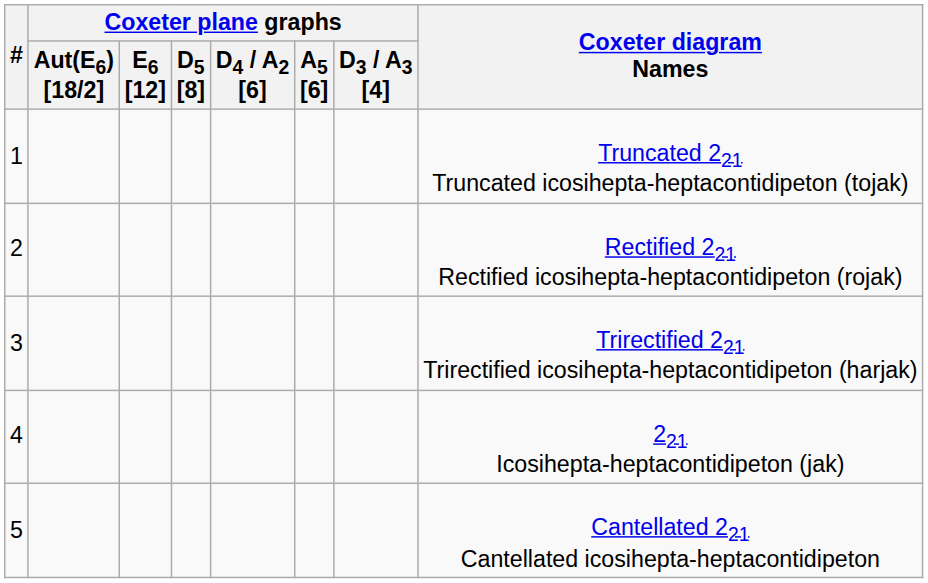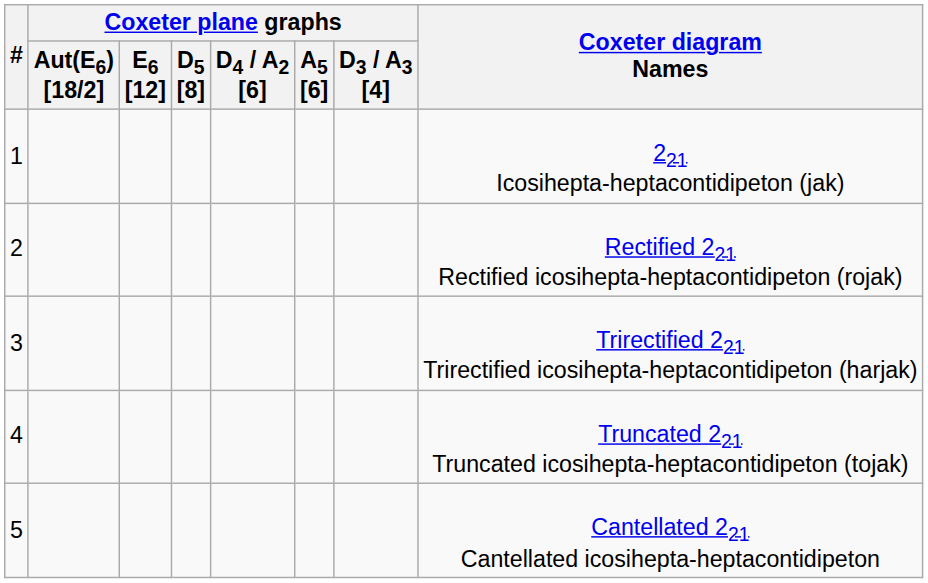(670, 168) Truncated 221 Truncated icosihepta-heptacontidipeton (tojak) -> (670, 168) 221 Icosihepta-heptacontidipeton (jak)
(670, 449) 221 Icosihepta-heptacontidipeton (jak) -> (670, 449) Truncated 221 Truncated icosihepta-heptacontidipeton (tojak)
